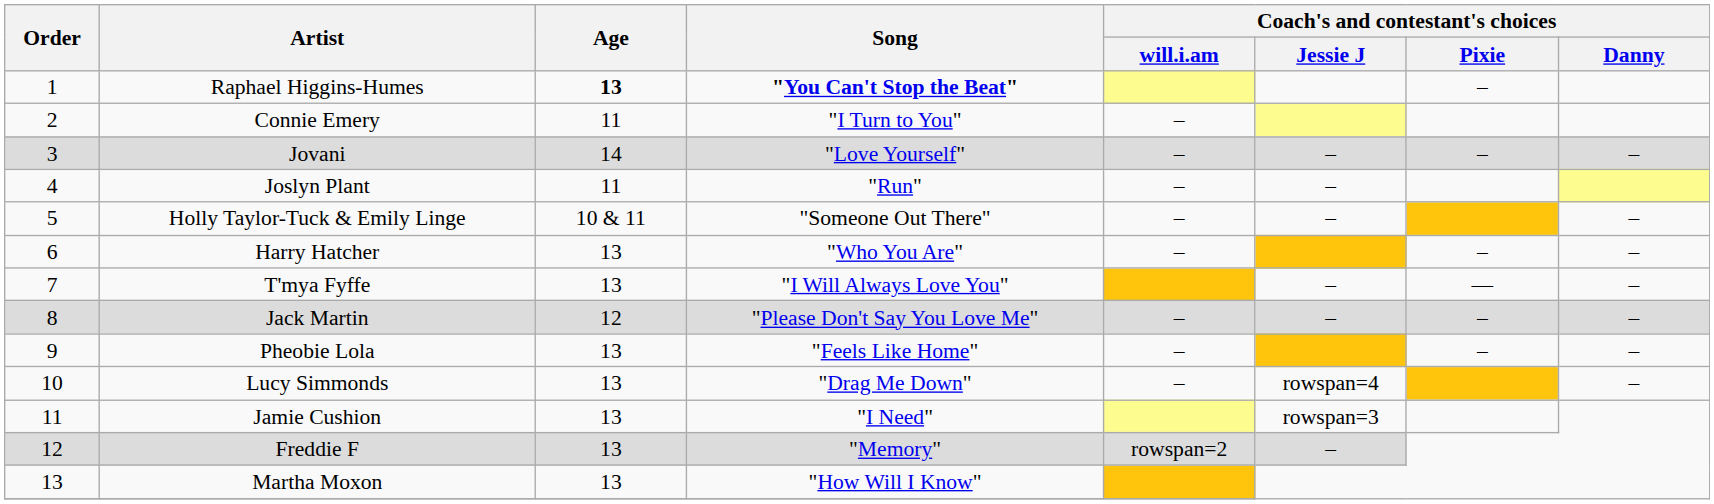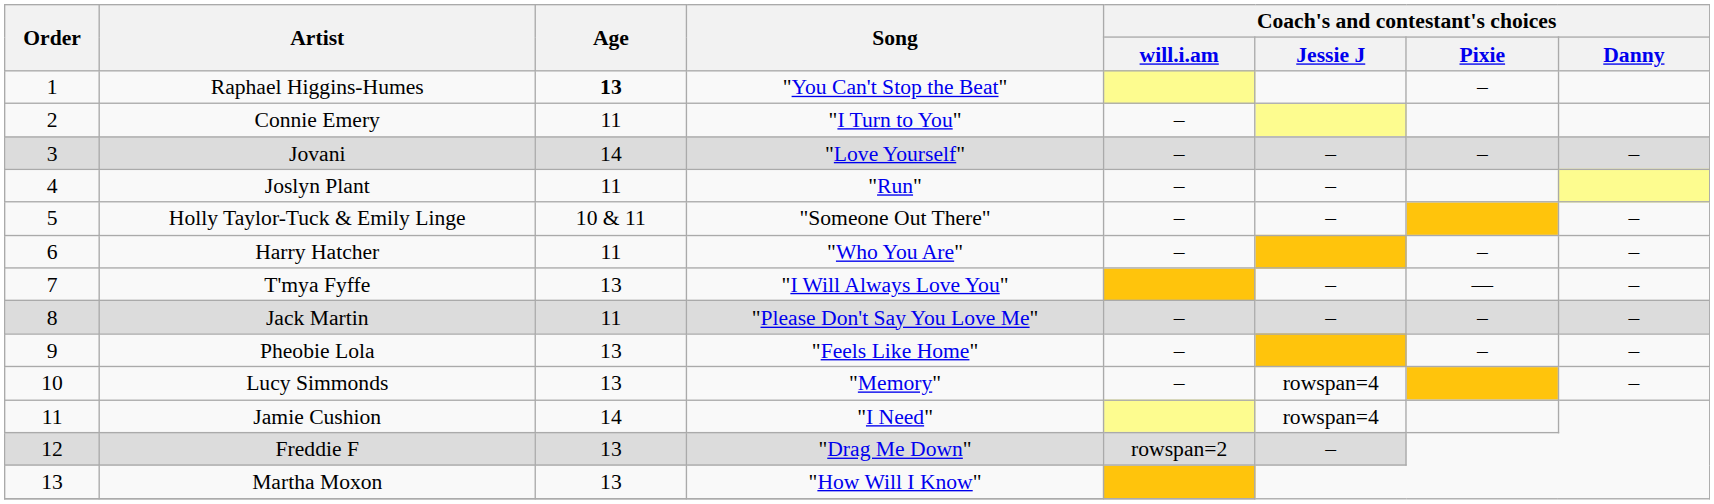(895, 87) bold -> (895, 87) normal
(611, 251) 13 -> (611, 251) 11
(611, 317) 12 -> (611, 317) 11
(895, 383) "Drag Me Down" -> (895, 383) "Memory"
(611, 416) 13 -> (611, 416) 14
(1331, 416) rowspan=3 -> (1331, 416) rowspan=4
(895, 449) "Memory" -> (895, 449) "Drag Me Down"
